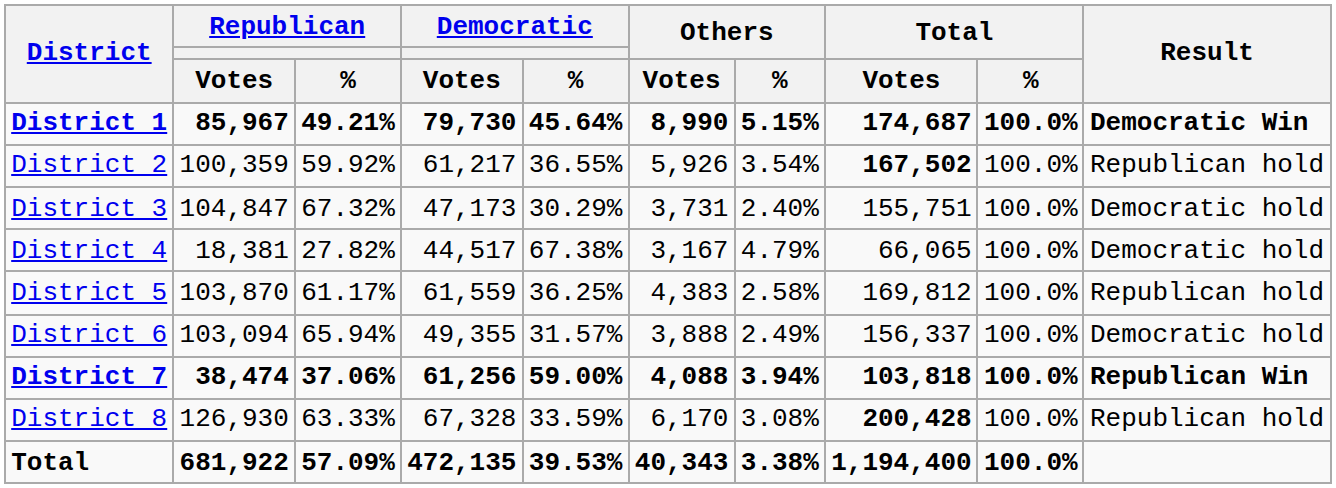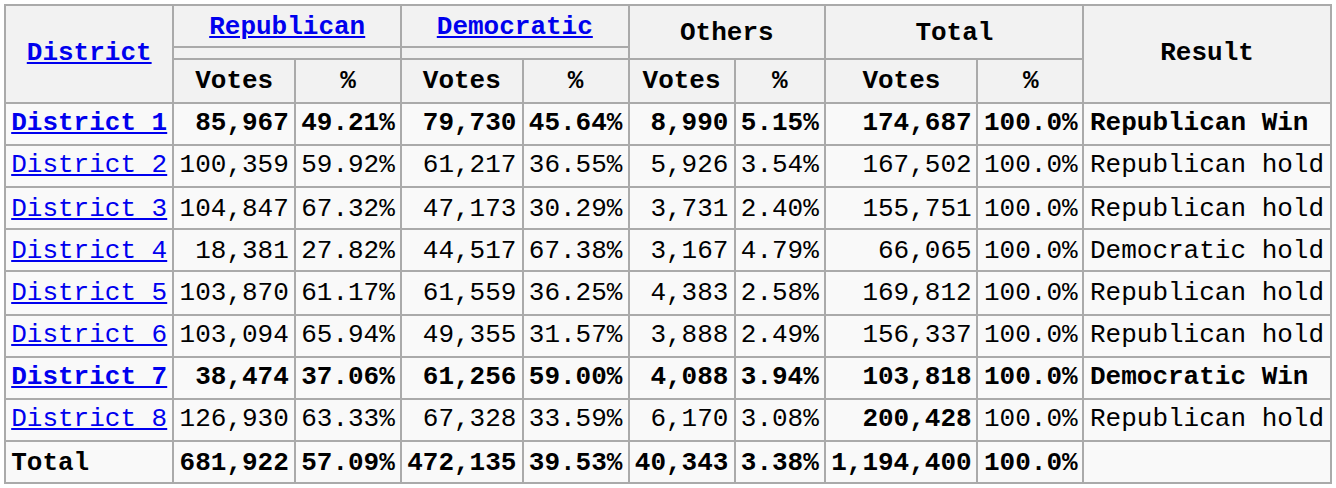(1199, 123) Democratic Win -> (1199, 123) Republican Win
(917, 166) bold -> (917, 166) normal
(1207, 208) Democratic hold -> (1207, 208) Republican hold
(1207, 335) Democratic hold -> (1207, 335) Republican hold
(1199, 378) Republican Win -> (1199, 378) Democratic Win
